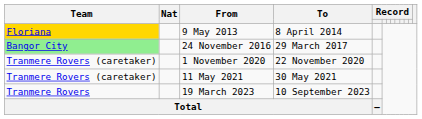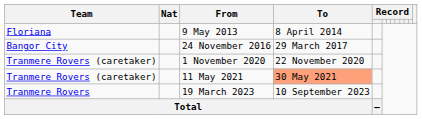(29, 31) gold background -> (29, 31) no background
(37, 46) lightgreen background -> (37, 46) no background
(306, 76) no background -> (306, 76) lightsalmon background
